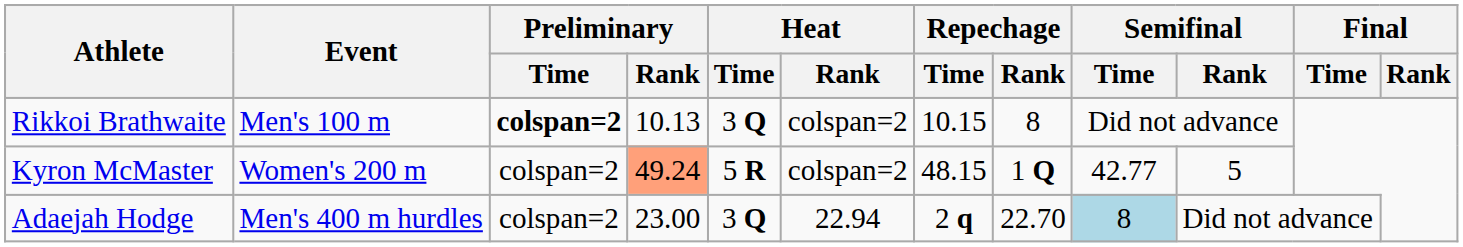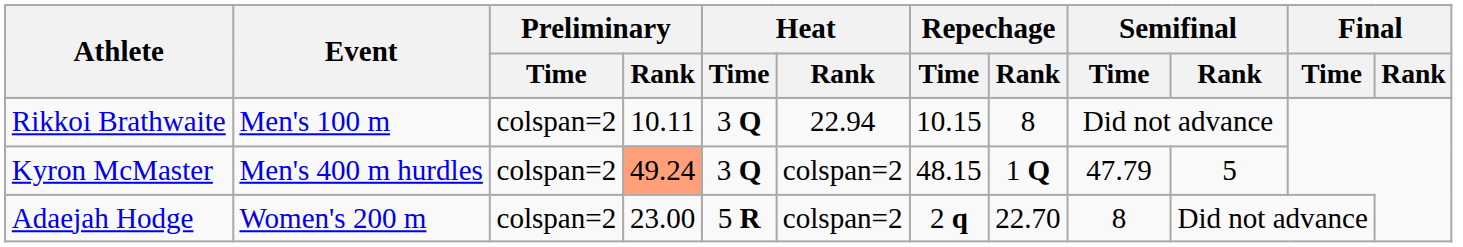(559, 122) bold -> (556, 122) normal
(668, 122) 10.13 -> (663, 122) 10.11
(848, 122) colspan=2 -> (843, 122) 22.94
(333, 170) Women's 200 m -> (361, 170) Men's 400 m hurdles
(744, 170) 5 R -> (739, 170) 3 Q
(1124, 170) 42.77 -> (1119, 170) 47.79
(361, 218) Men's 400 m hurdles -> (333, 218) Women's 200 m
(744, 218) 3 Q -> (739, 218) 5 R
(848, 218) 22.94 -> (843, 218) colspan=2
(1124, 218) lightblue background -> (1119, 218) no background
